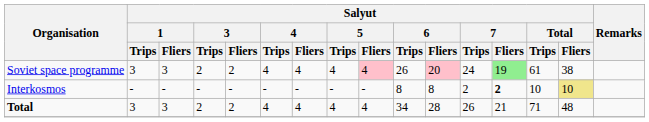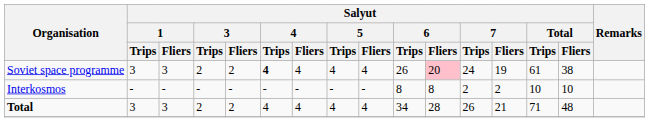(266, 70) normal -> (266, 70) bold
(365, 70) pink background -> (365, 70) no background
(501, 70) lightgreen background -> (501, 70) no background
(498, 88) bold -> (498, 88) normal
(567, 88) khaki background -> (567, 88) no background
